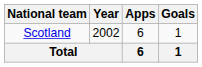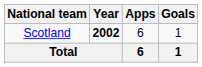(106, 33) normal -> (106, 33) bold
